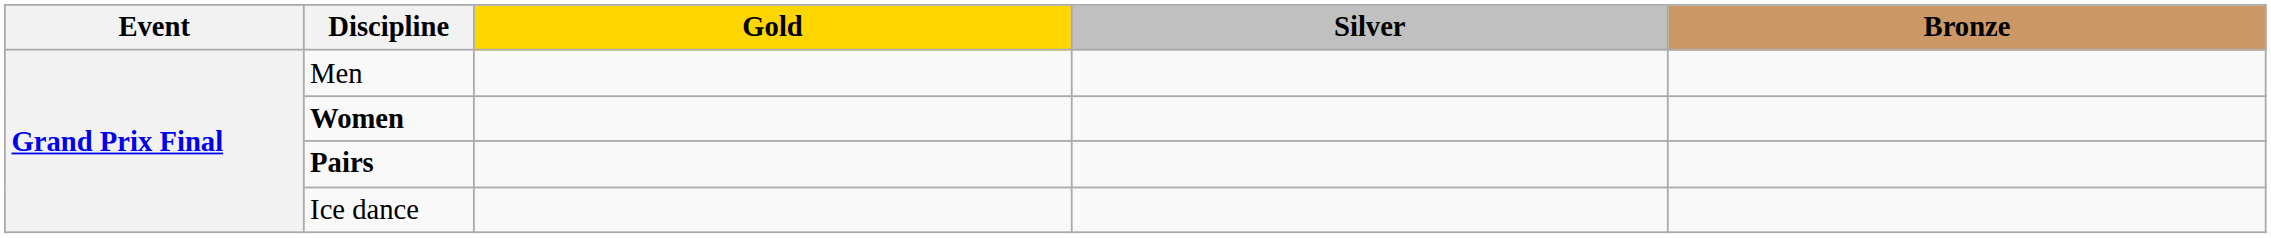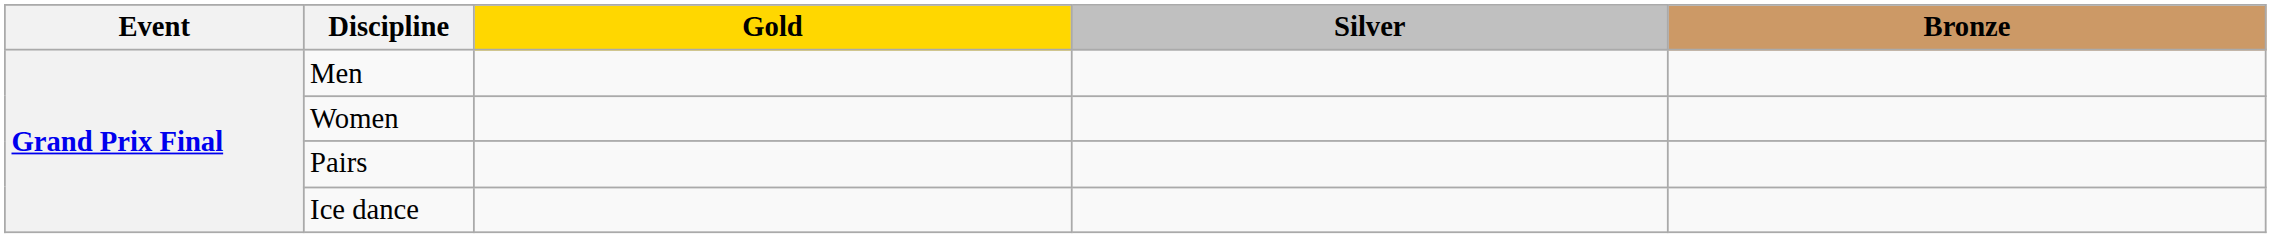(357, 118) bold -> (354, 118) normal
(342, 163) bold -> (339, 163) normal
